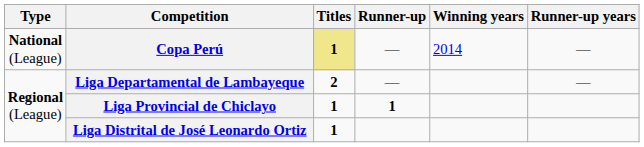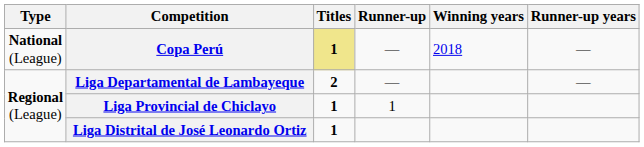(448, 49) 2014 -> (448, 49) 2018
(392, 106) bold -> (392, 106) normal
